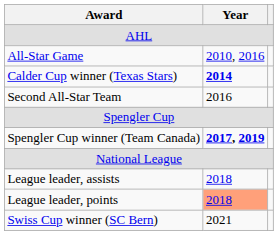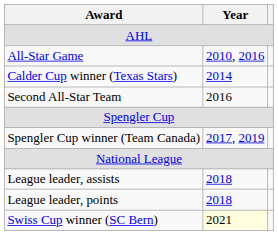(219, 76) bold -> (219, 76) normal
(235, 138) bold -> (235, 138) normal
(219, 199) lightsalmon background -> (219, 199) no background
(219, 220) no background -> (219, 220) lightyellow background
